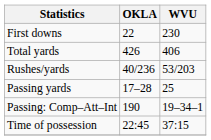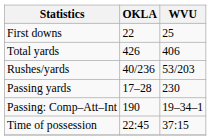(171, 32) 230 -> (168, 32) 25
(168, 88) 25 -> (171, 88) 230
